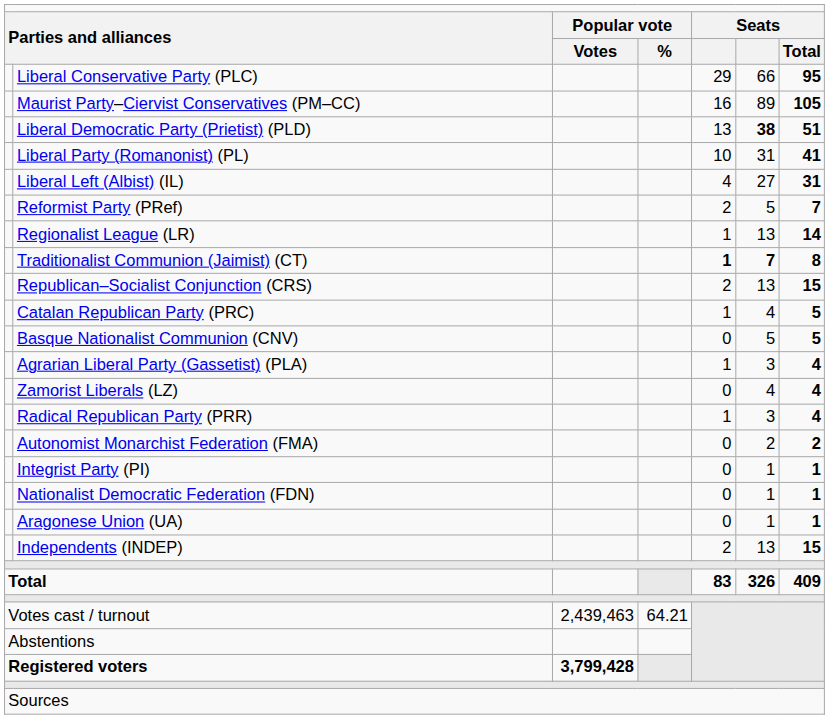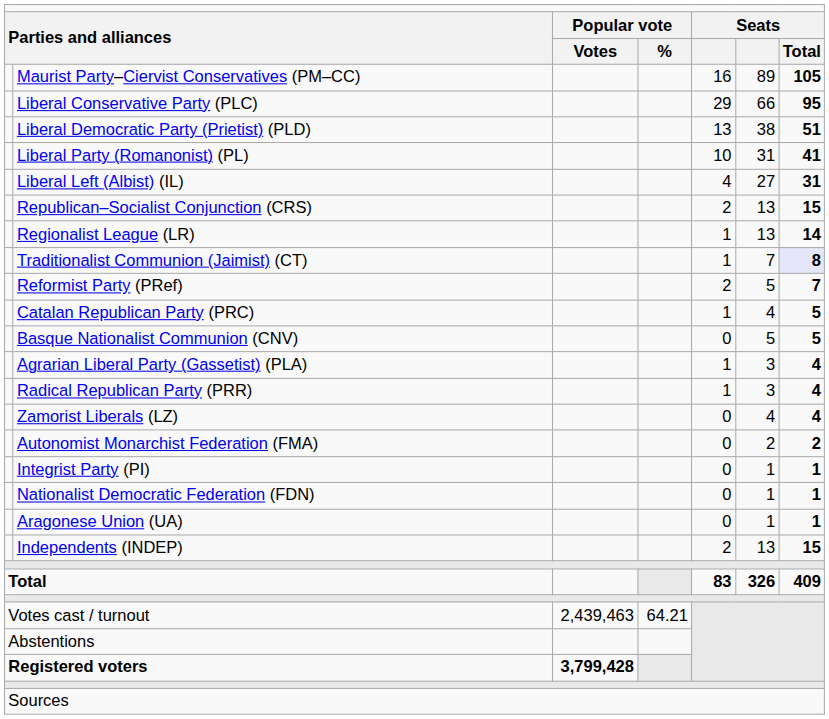rows swapped: (9, 104) <-> (9, 77)
(766, 129) bold -> (766, 129) normal
rows swapped: (9, 287) <-> (9, 208)
(727, 260) bold -> (727, 260) normal
(771, 260) bold -> (771, 260) normal
(816, 260) no background -> (816, 260) lavender background
rows swapped: (9, 417) <-> (9, 391)
